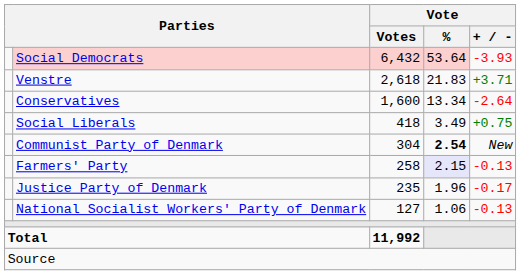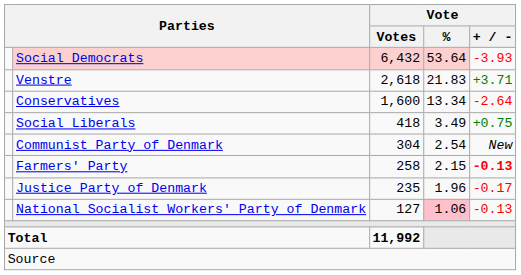(450, 145) bold -> (450, 145) normal
(450, 167) lavender background -> (450, 167) no background
(493, 167) normal -> (493, 167) bold
(450, 210) no background -> (450, 210) pink background
